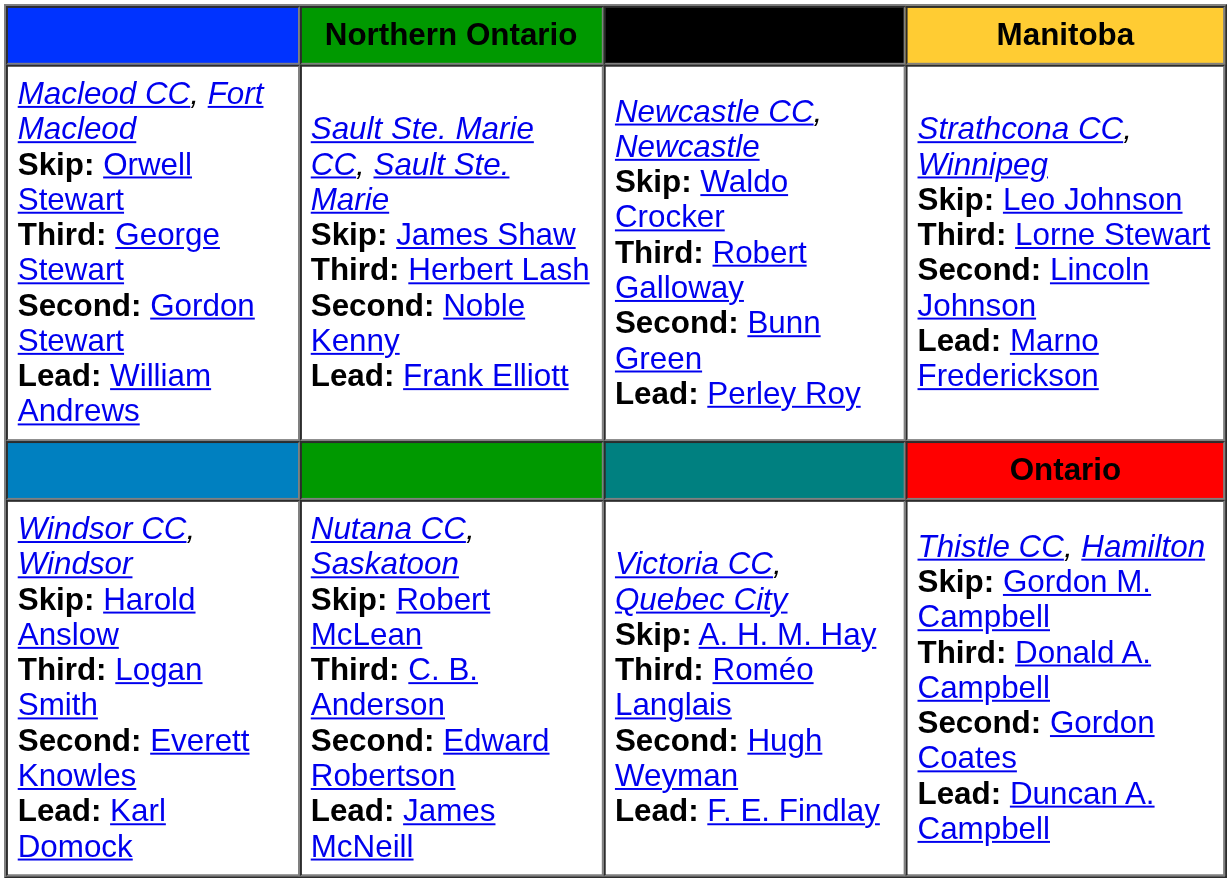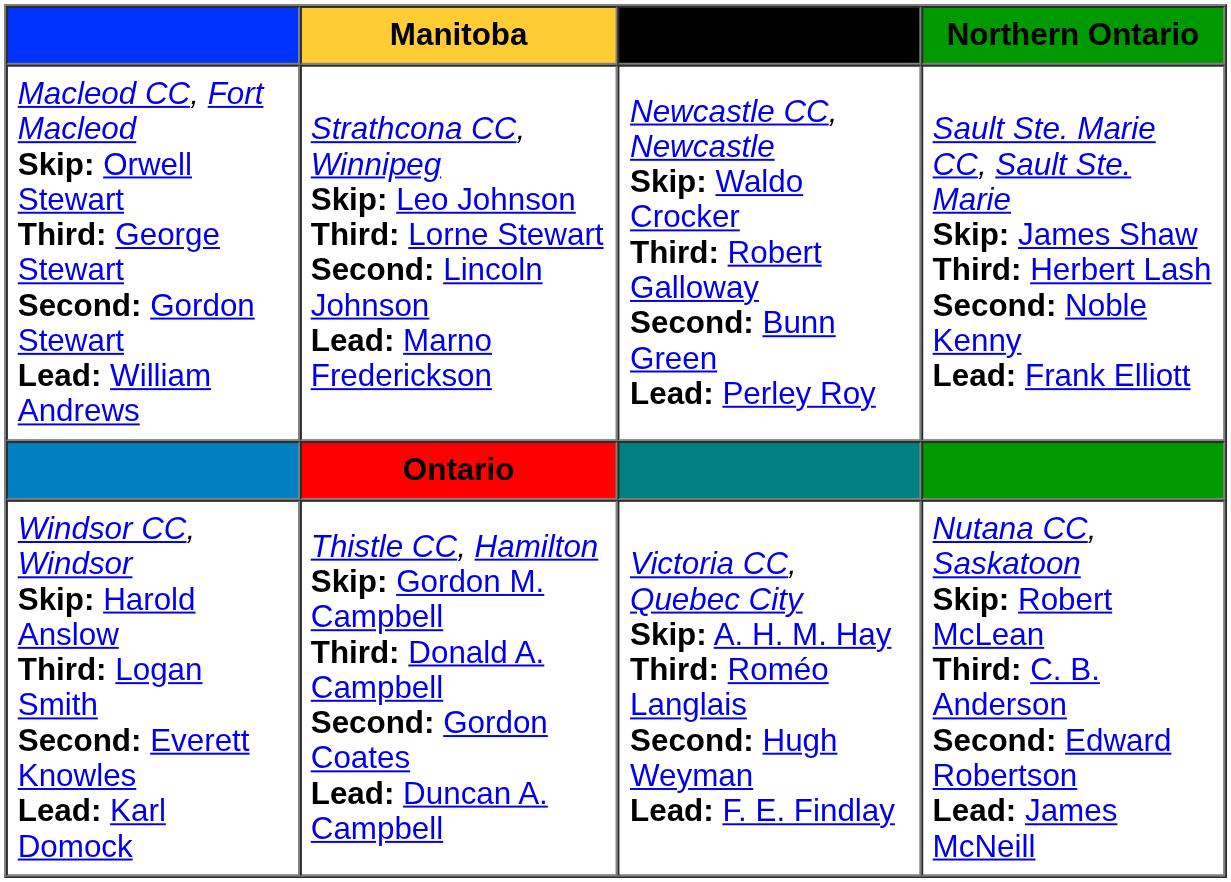columns swapped: (1065, 34) <-> (451, 34)
